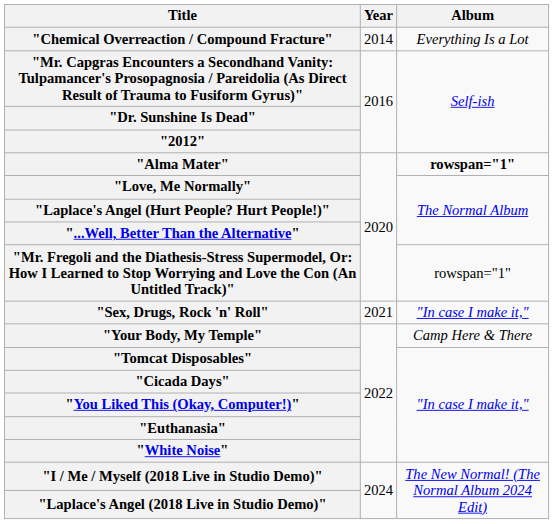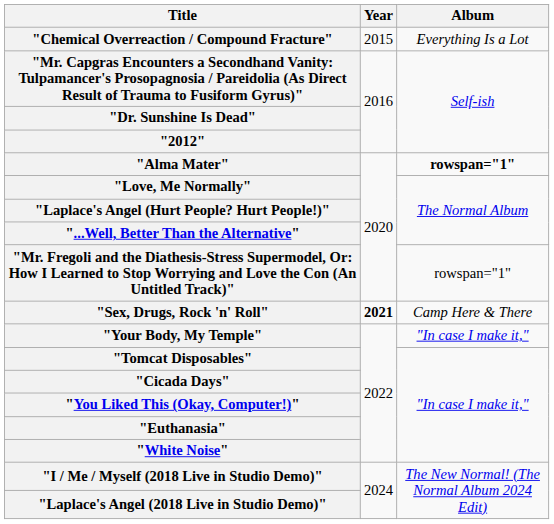(379, 39) 2014 -> (379, 39) 2015
(379, 312) normal -> (379, 312) bold
(473, 312) "In case I make it," -> (473, 312) Camp Here & There
(473, 335) Camp Here & There -> (473, 335) "In case I make it,"
